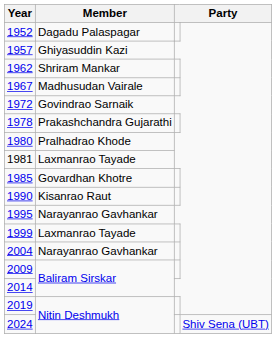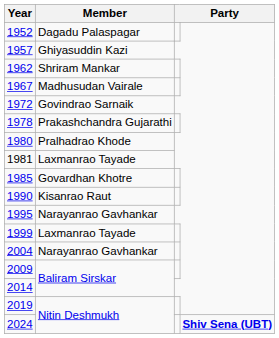(226, 324) normal -> (227, 324) bold
